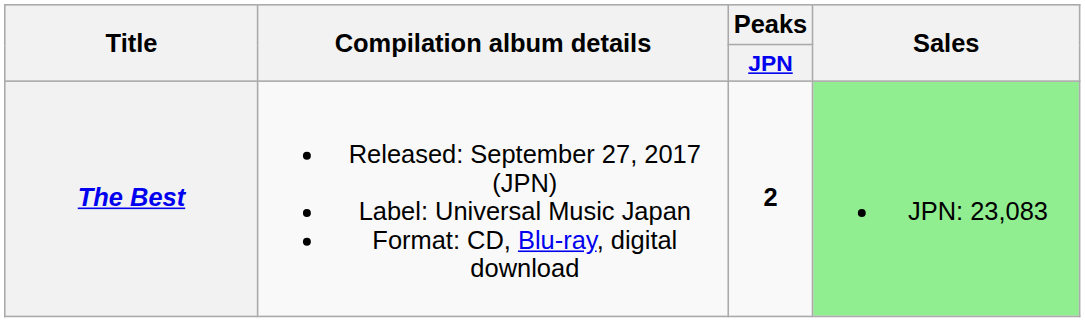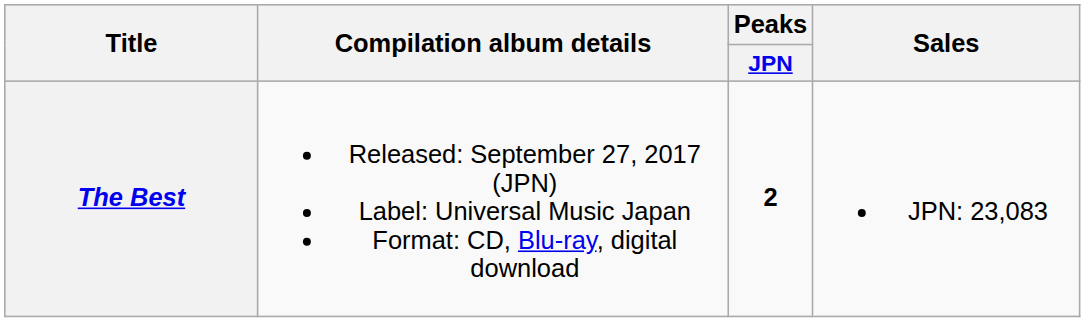(946, 213) lightgreen background -> (946, 213) no background
